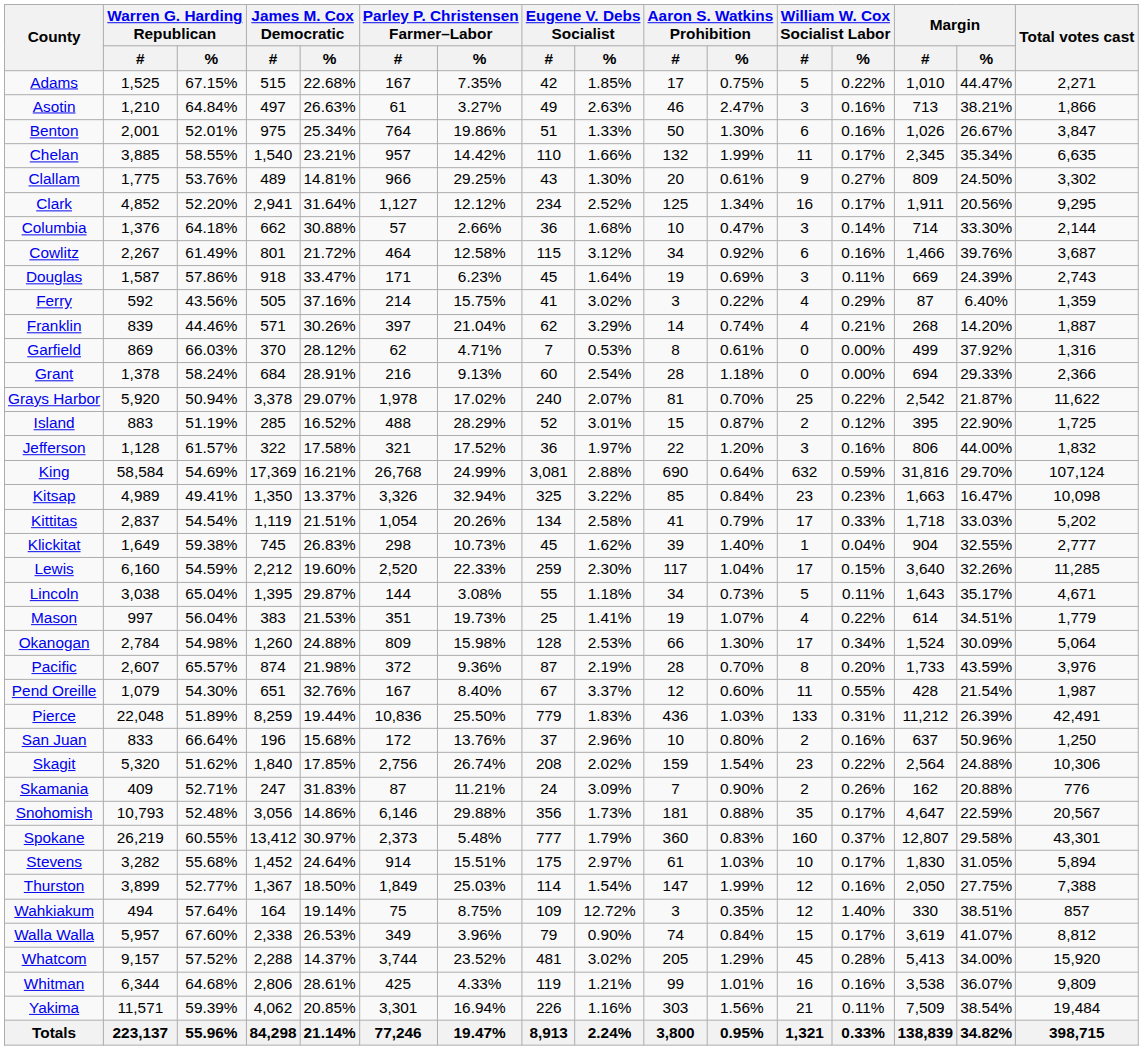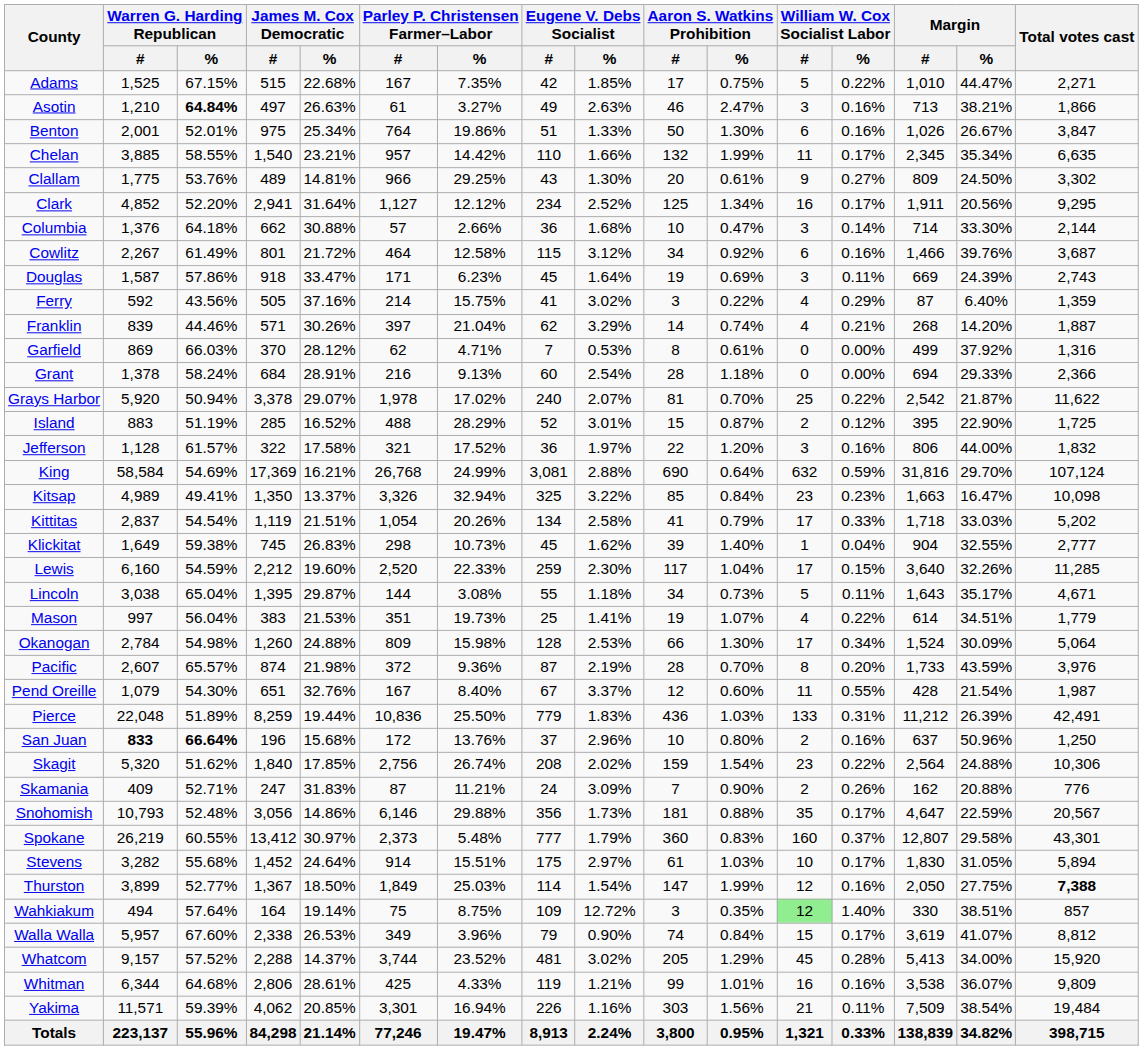(211, 107) normal -> (211, 107) bold
(140, 740) normal -> (140, 740) bold
(211, 740) normal -> (211, 740) bold
(1077, 886) normal -> (1077, 886) bold
(805, 910) no background -> (805, 910) lightgreen background
